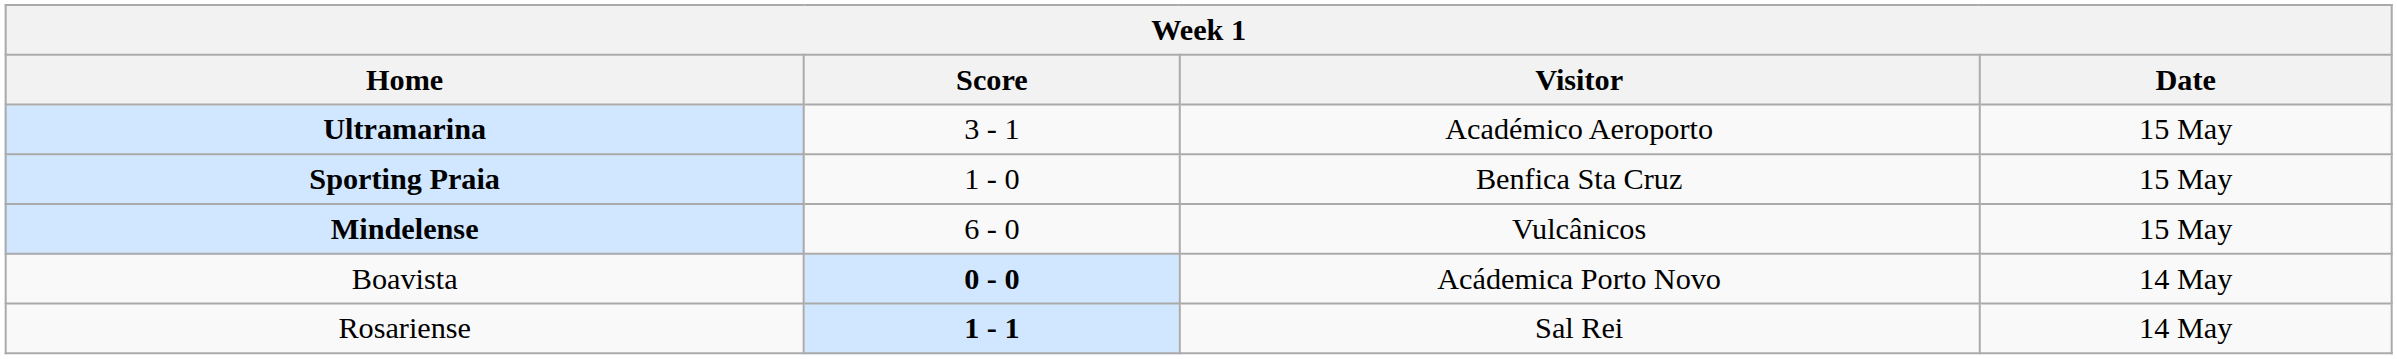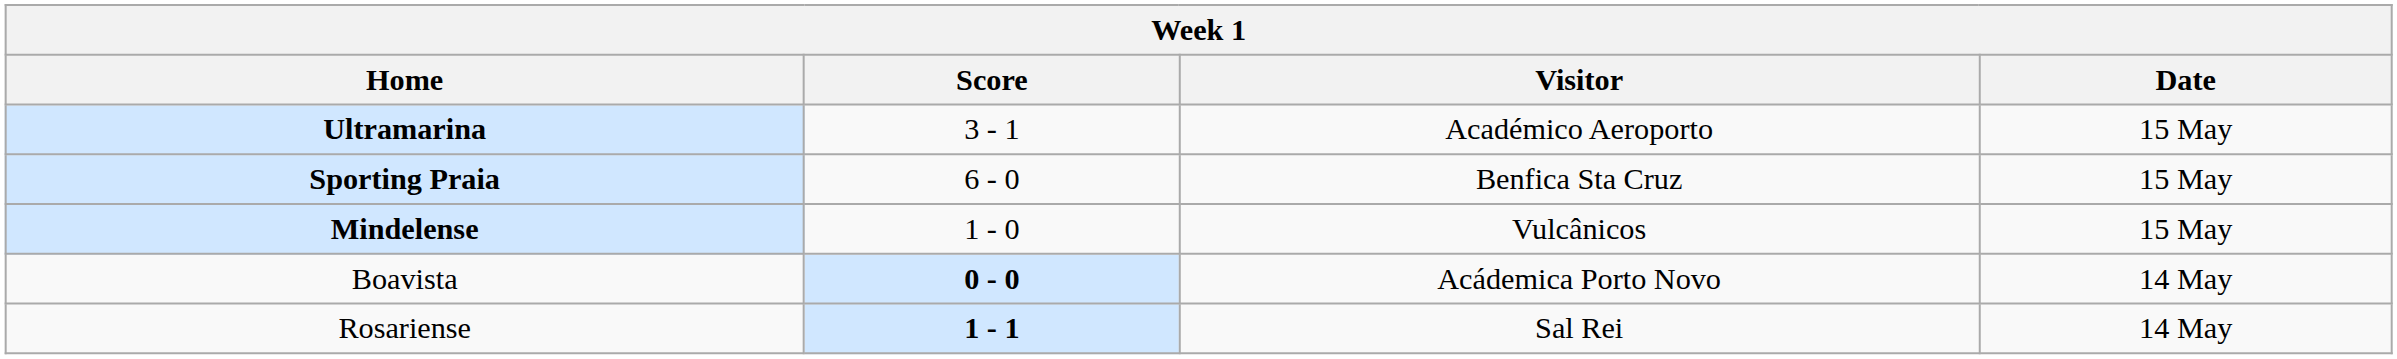(992, 179) 1 - 0 -> (992, 179) 6 - 0
(992, 229) 6 - 0 -> (992, 229) 1 - 0
